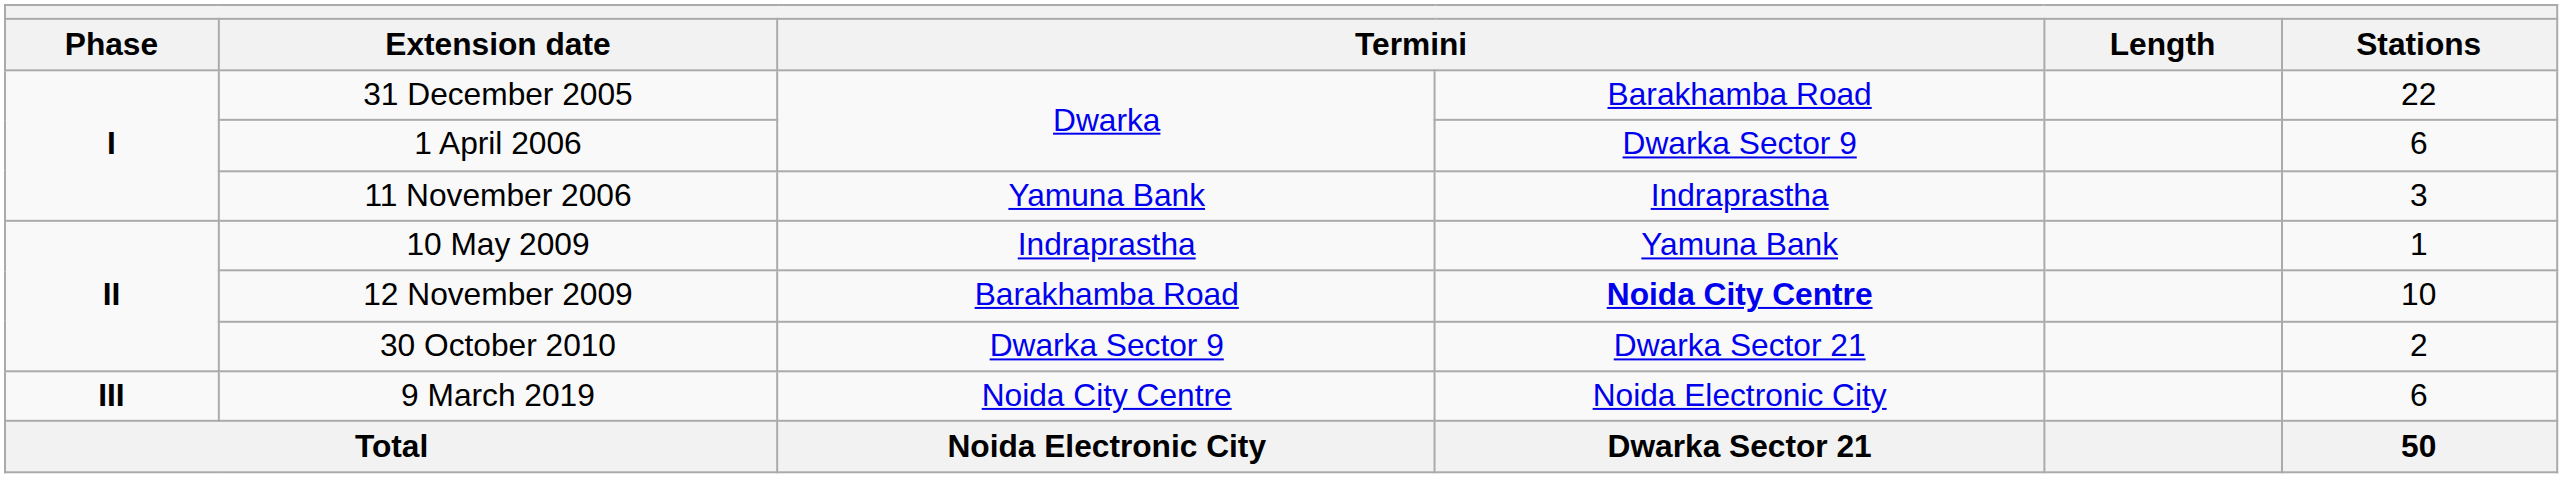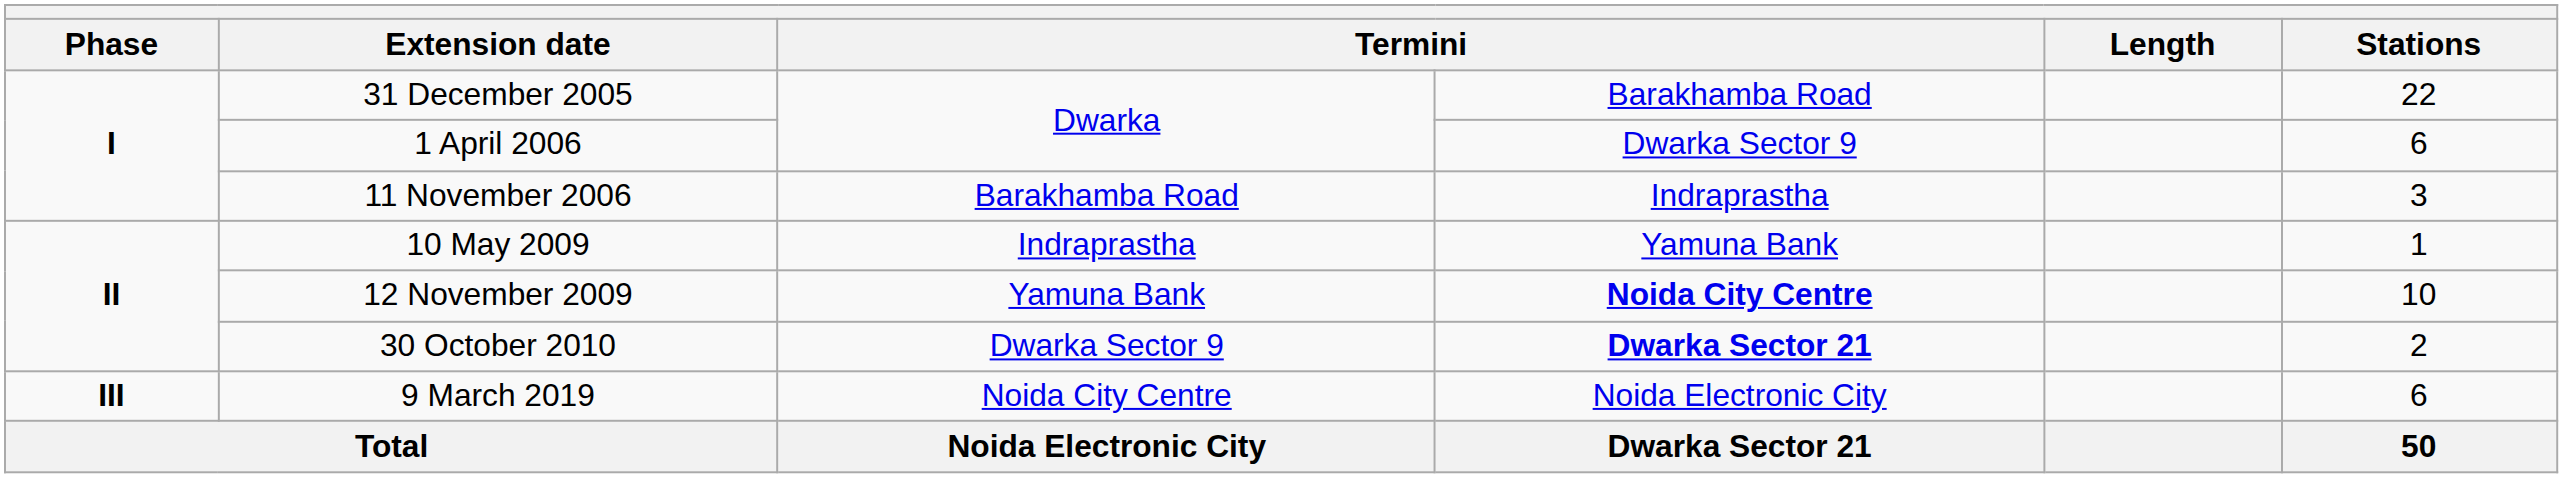(1107, 194) Yamuna Bank -> (1107, 194) Barakhamba Road
(1107, 295) Barakhamba Road -> (1107, 295) Yamuna Bank
(1740, 345) normal -> (1740, 345) bold
